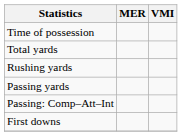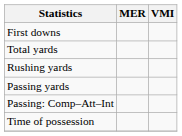rows swapped: (34, 121) <-> (51, 31)
